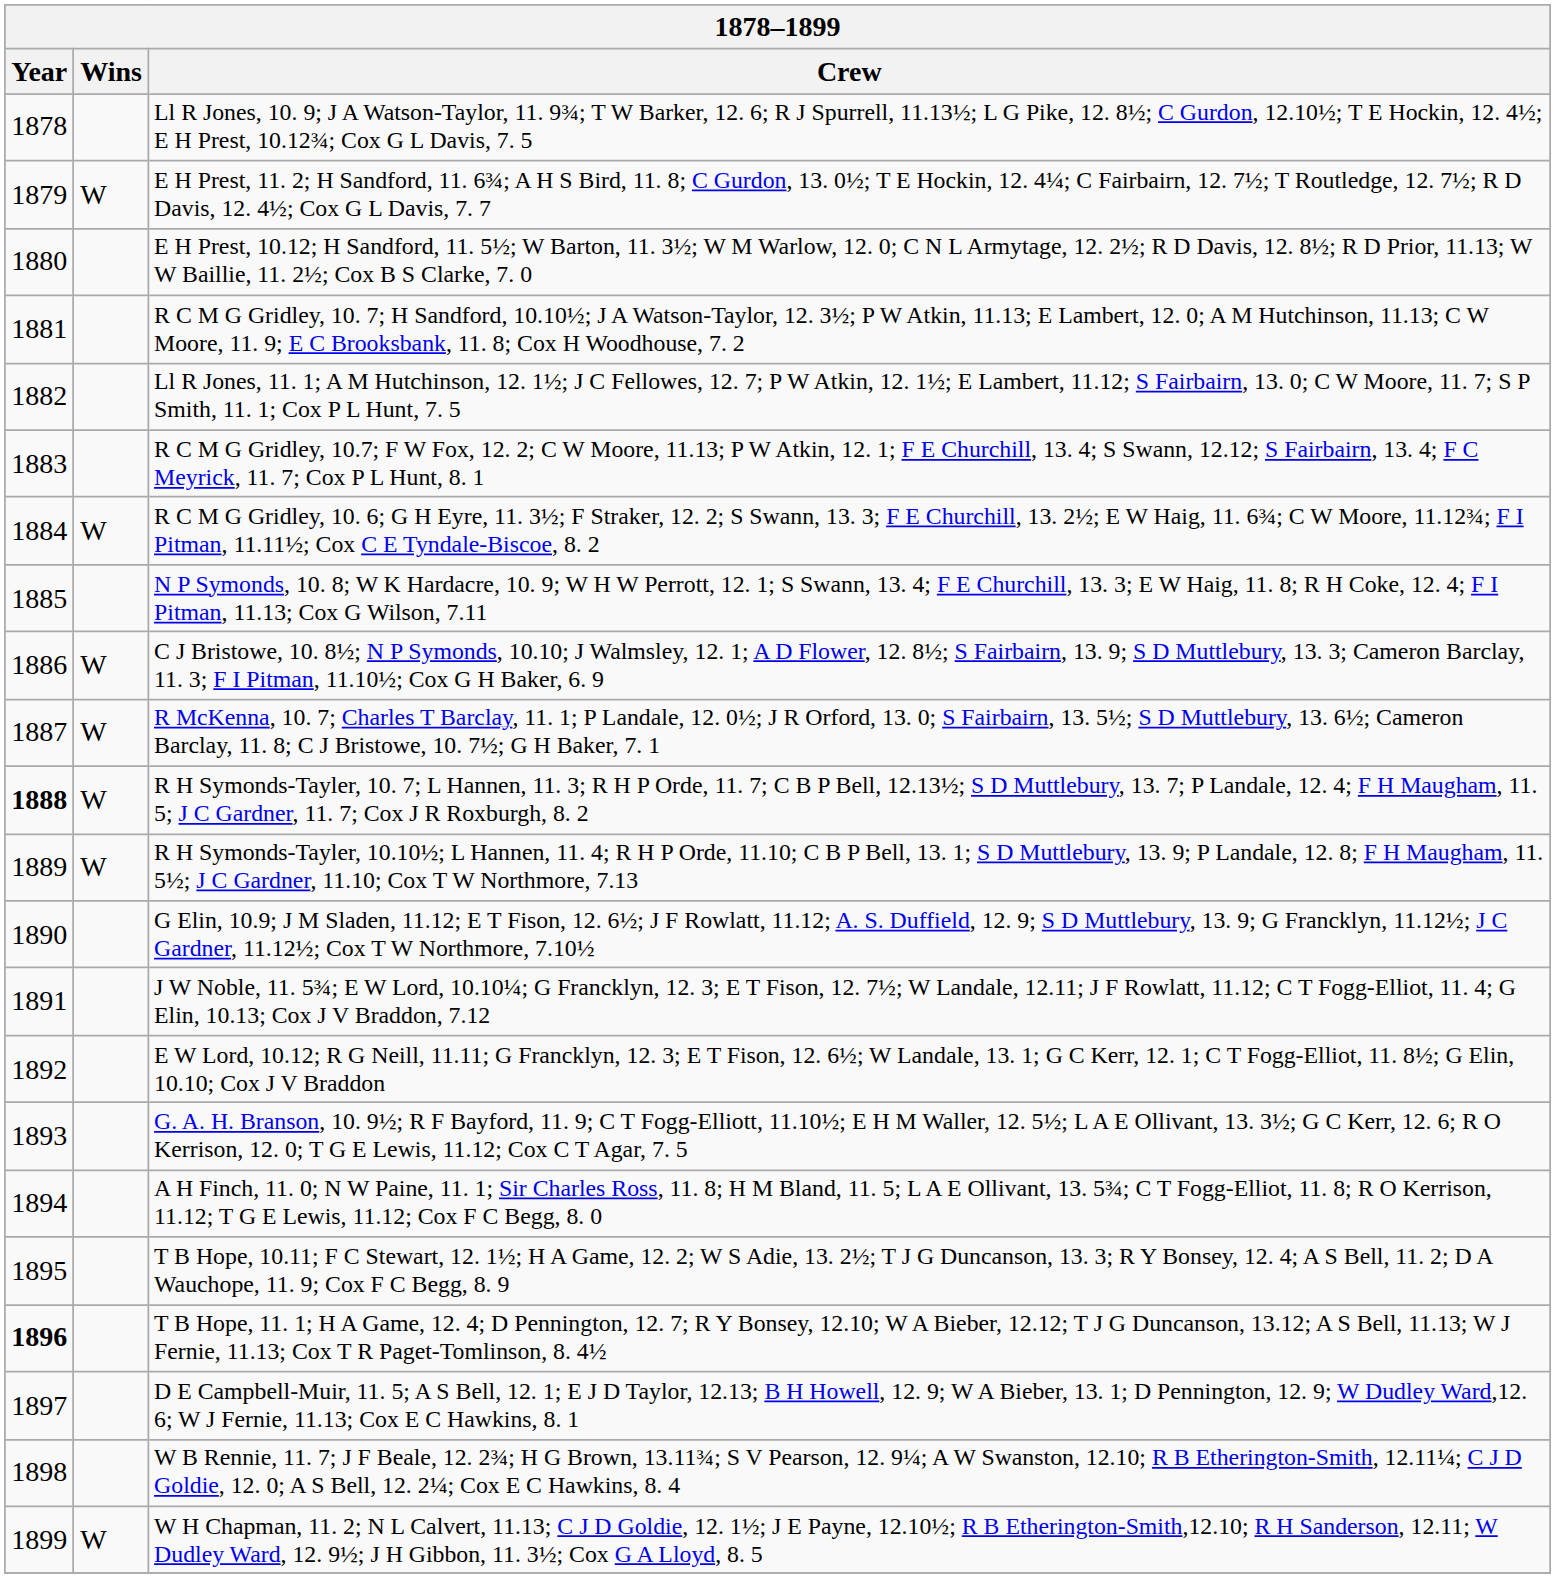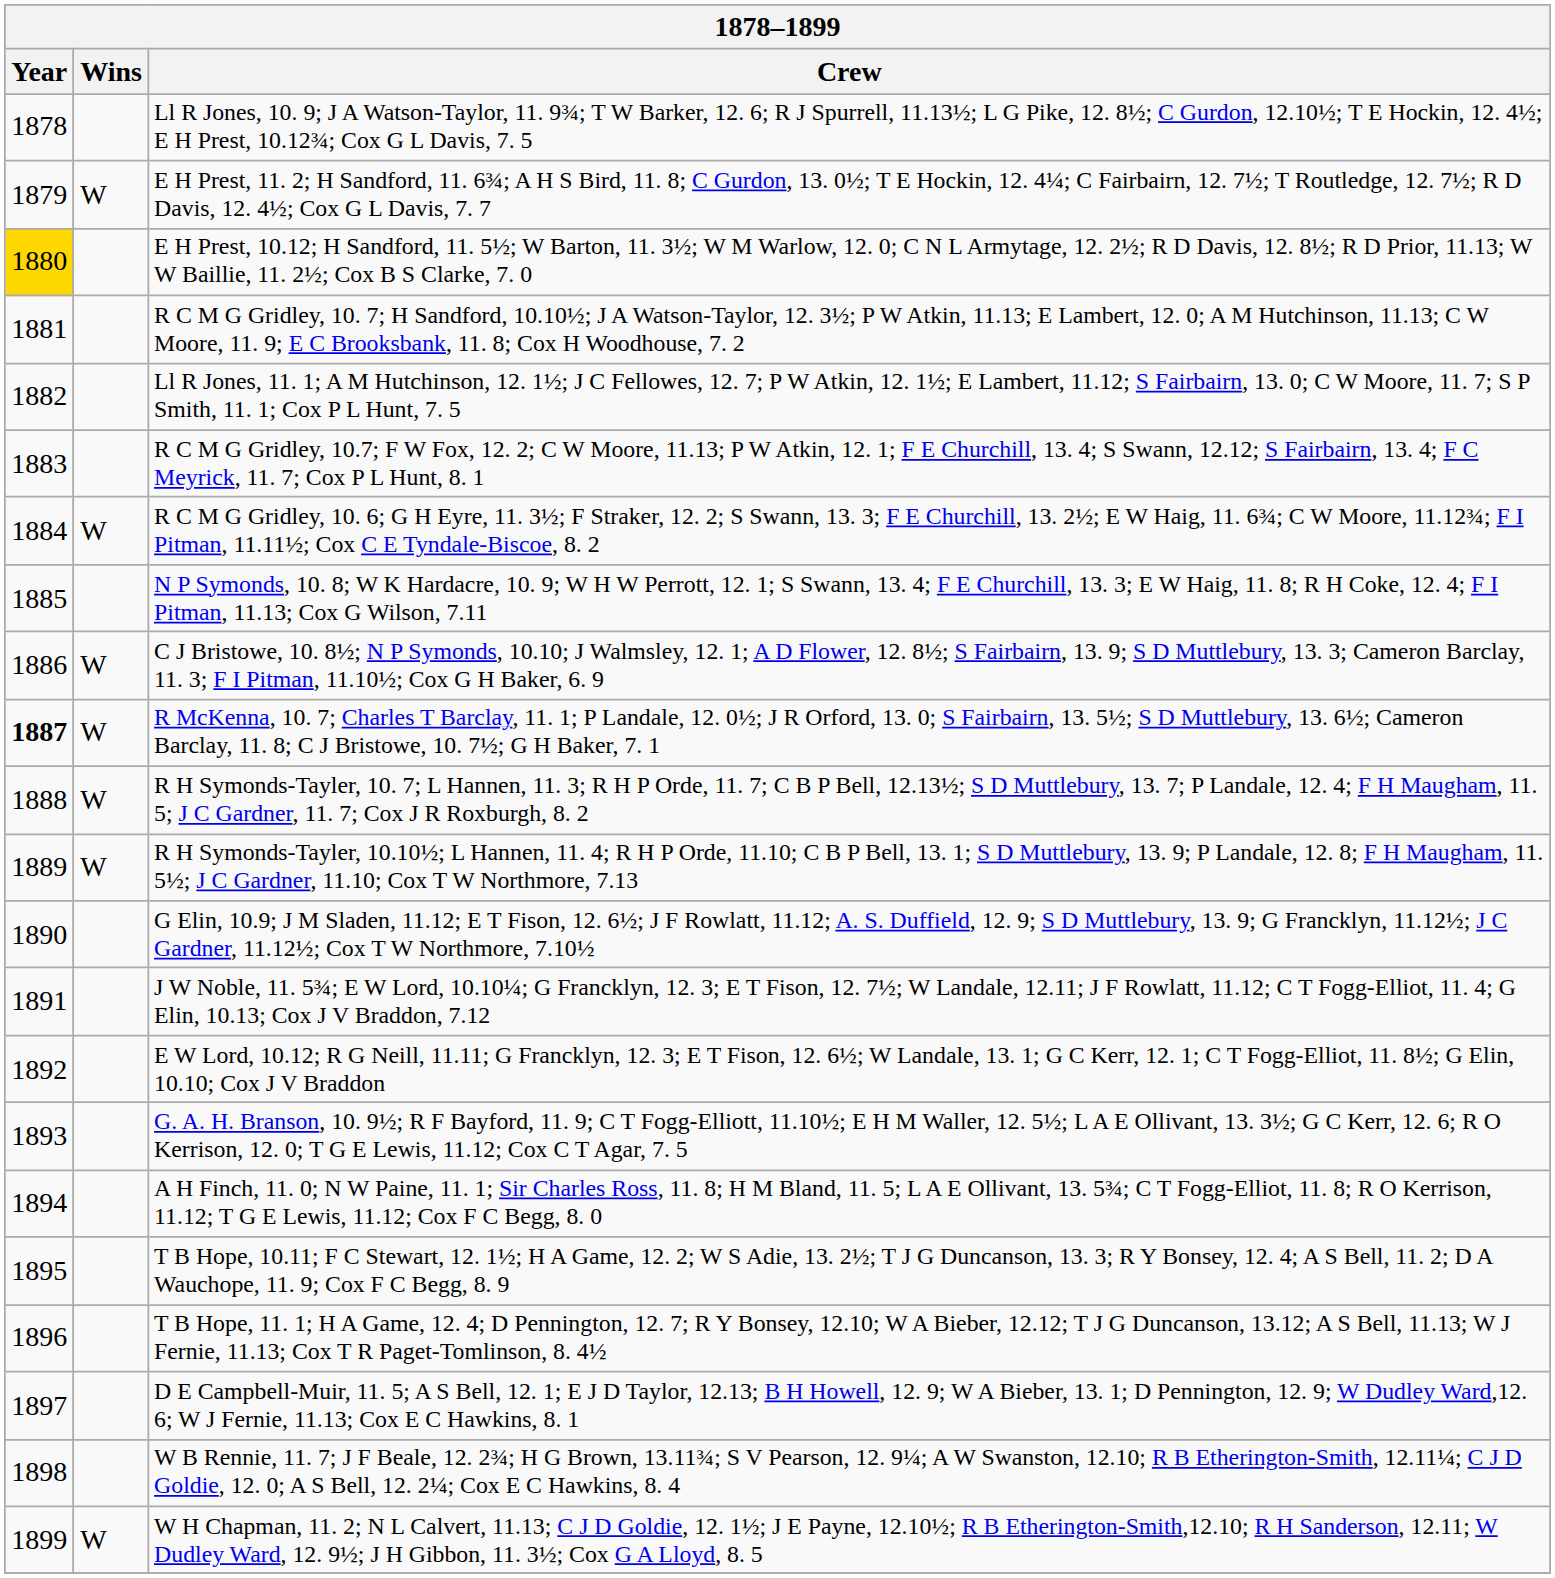(39, 261) no background -> (39, 261) gold background
(39, 732) normal -> (39, 732) bold
(39, 799) bold -> (39, 799) normal
(39, 1337) bold -> (39, 1337) normal
